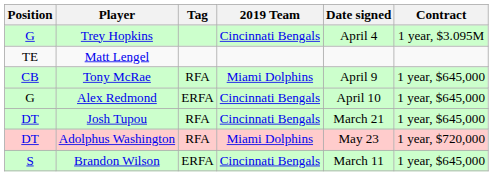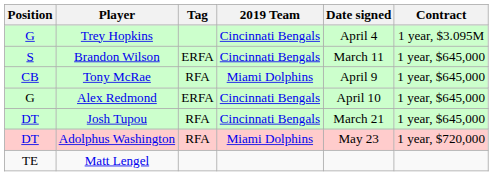rows swapped: (117, 56) <-> (117, 160)
